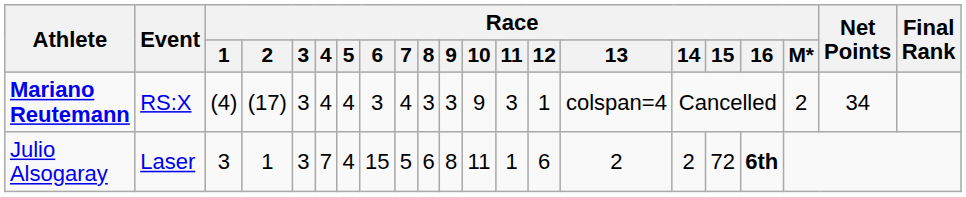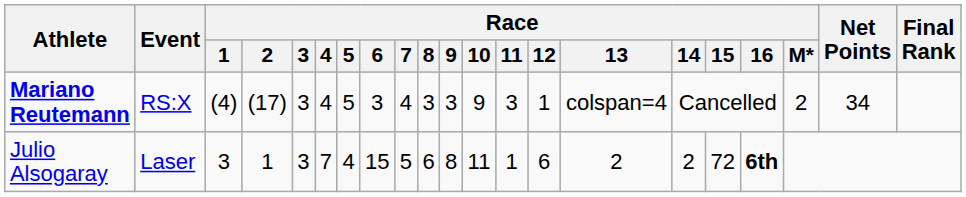(349, 102) 4 -> (349, 102) 5
